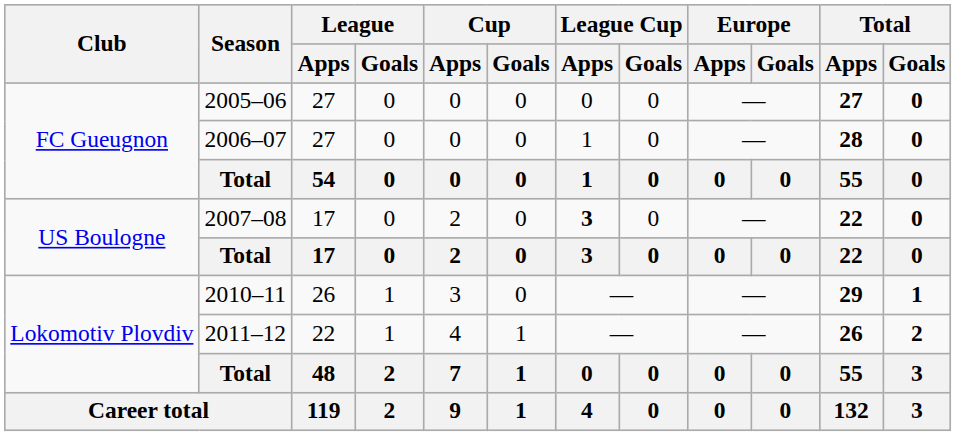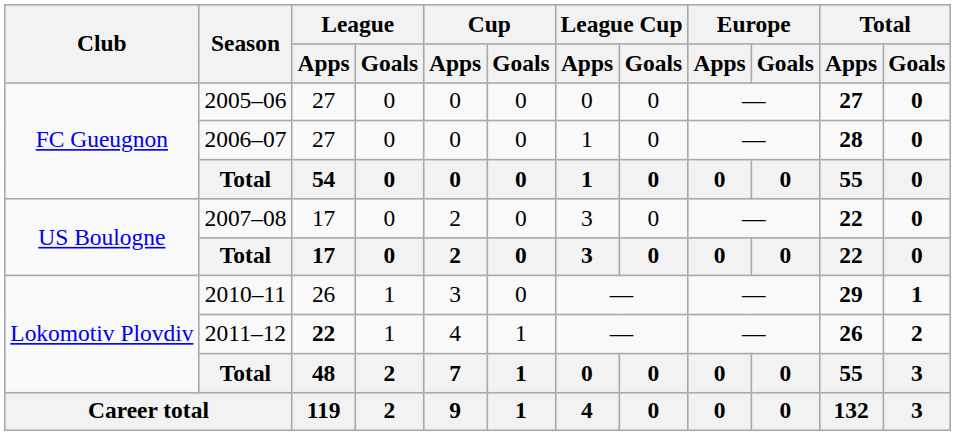(587, 217) bold -> (587, 217) normal
(324, 333) normal -> (324, 333) bold
